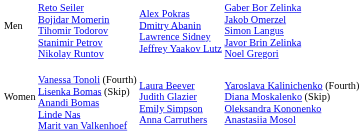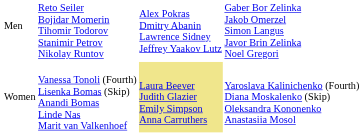(173, 103) no background -> (173, 103) khaki background
